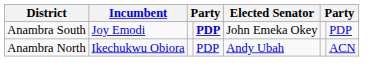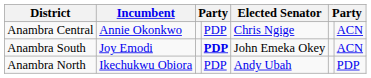+ row: (50, 30)
(341, 30) PDP -> (350, 47) ACN
(342, 47) ACN -> (348, 65) PDP
